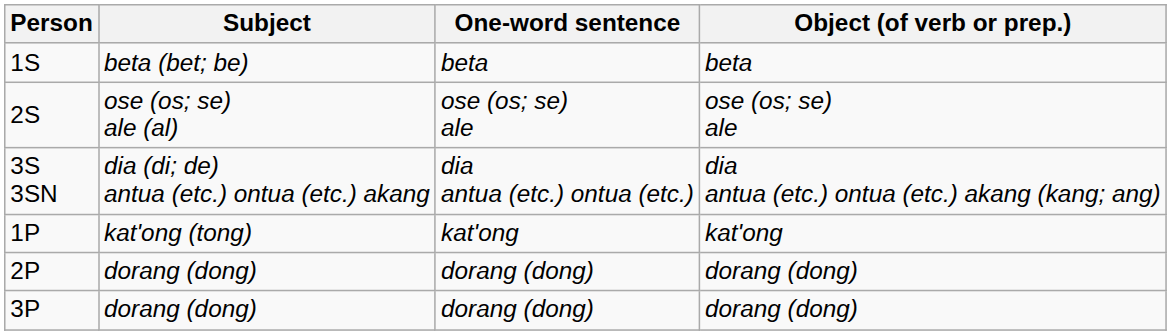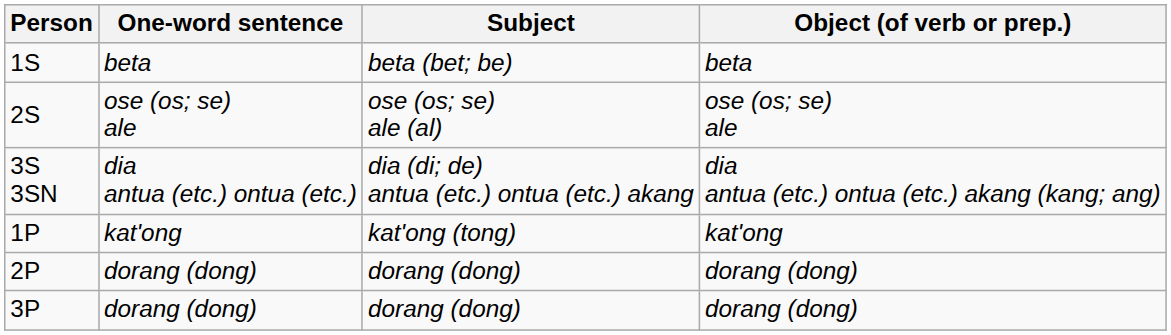columns swapped: (567, 23) <-> (267, 23)
